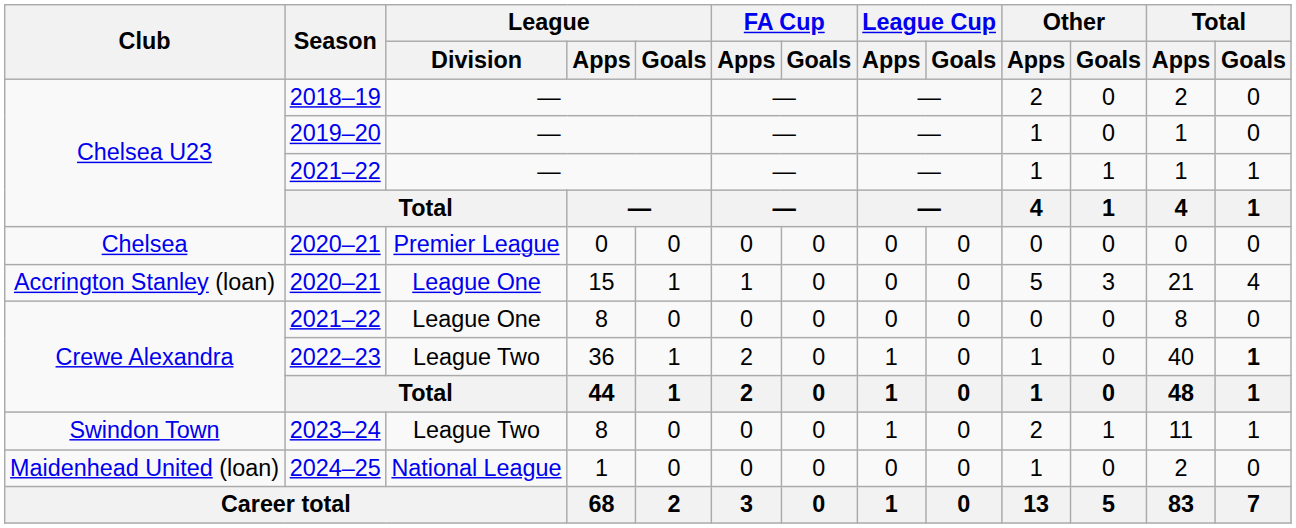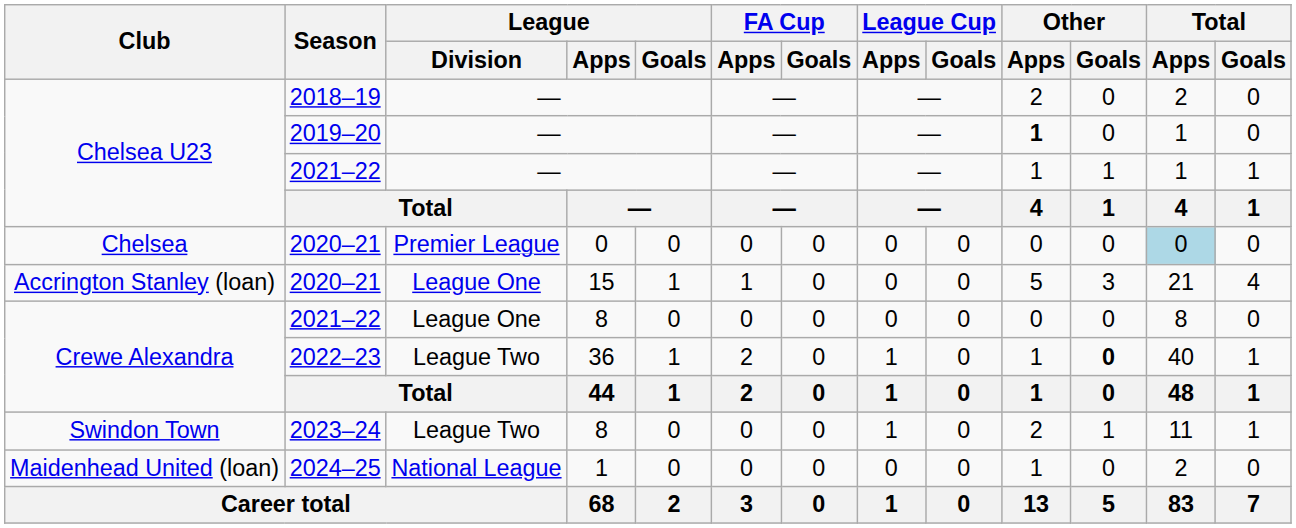(1036, 134) normal -> (1036, 134) bold
(1181, 245) no background -> (1181, 245) lightblue background
(1109, 356) normal -> (1109, 356) bold
(1253, 356) bold -> (1253, 356) normal
